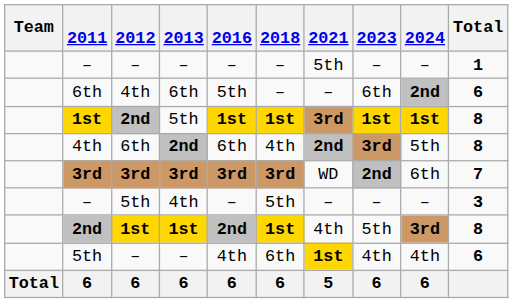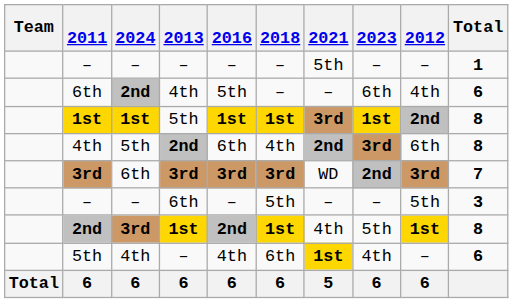columns swapped: (135, 38) <-> (425, 38)
(184, 92) 6th -> (184, 92) 4th
(184, 202) 4th -> (184, 202) 6th
